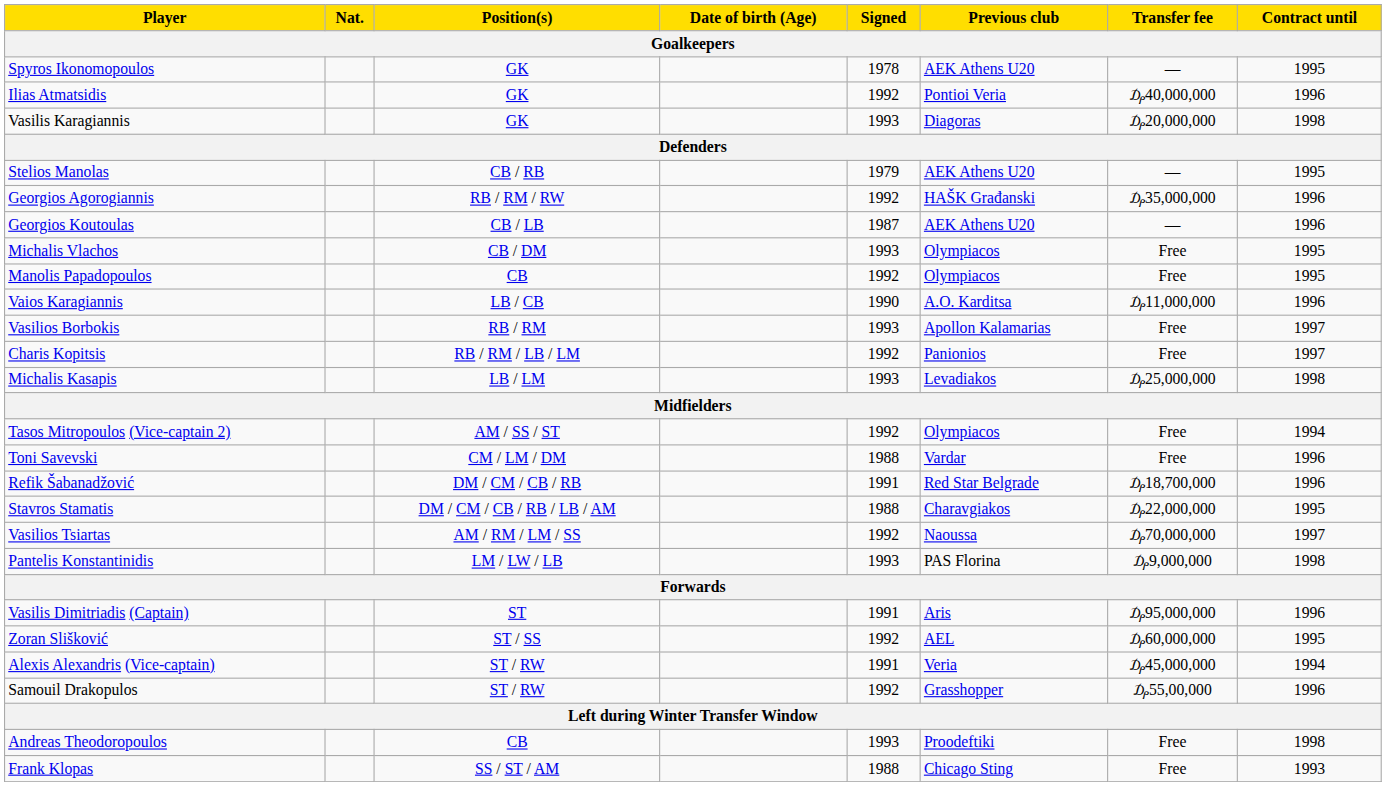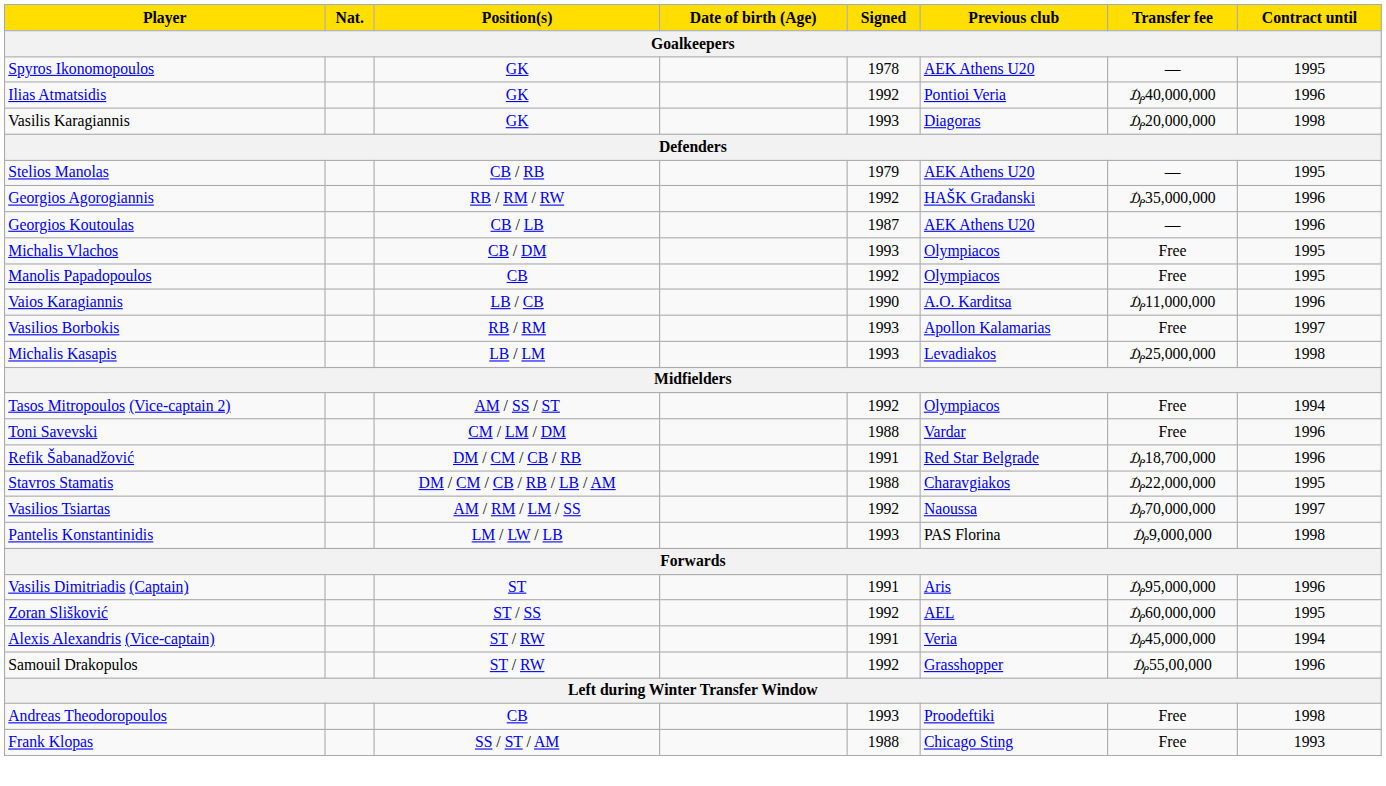- row: (57, 354)
